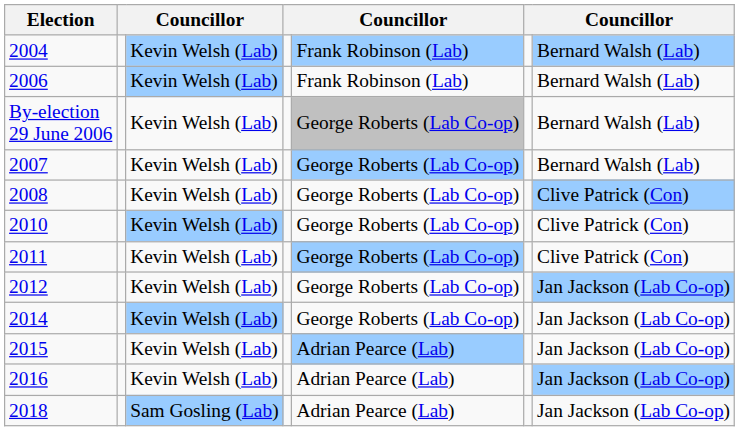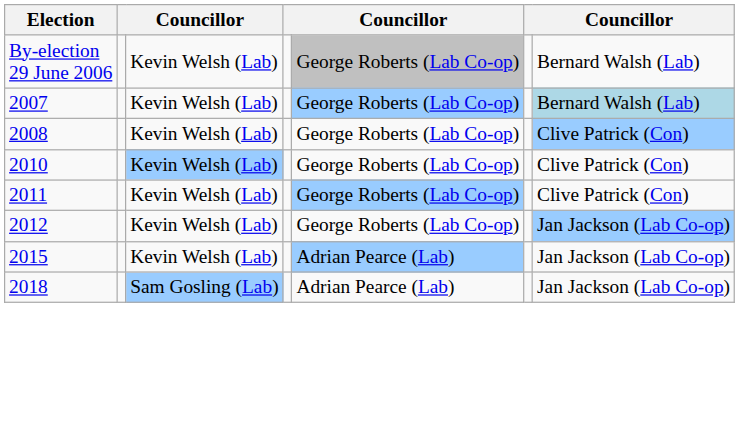- row: (28, 50)
- row: (28, 81)
(618, 164) no background -> (618, 103) lightblue background
- row: (28, 317)
- row: (28, 379)
